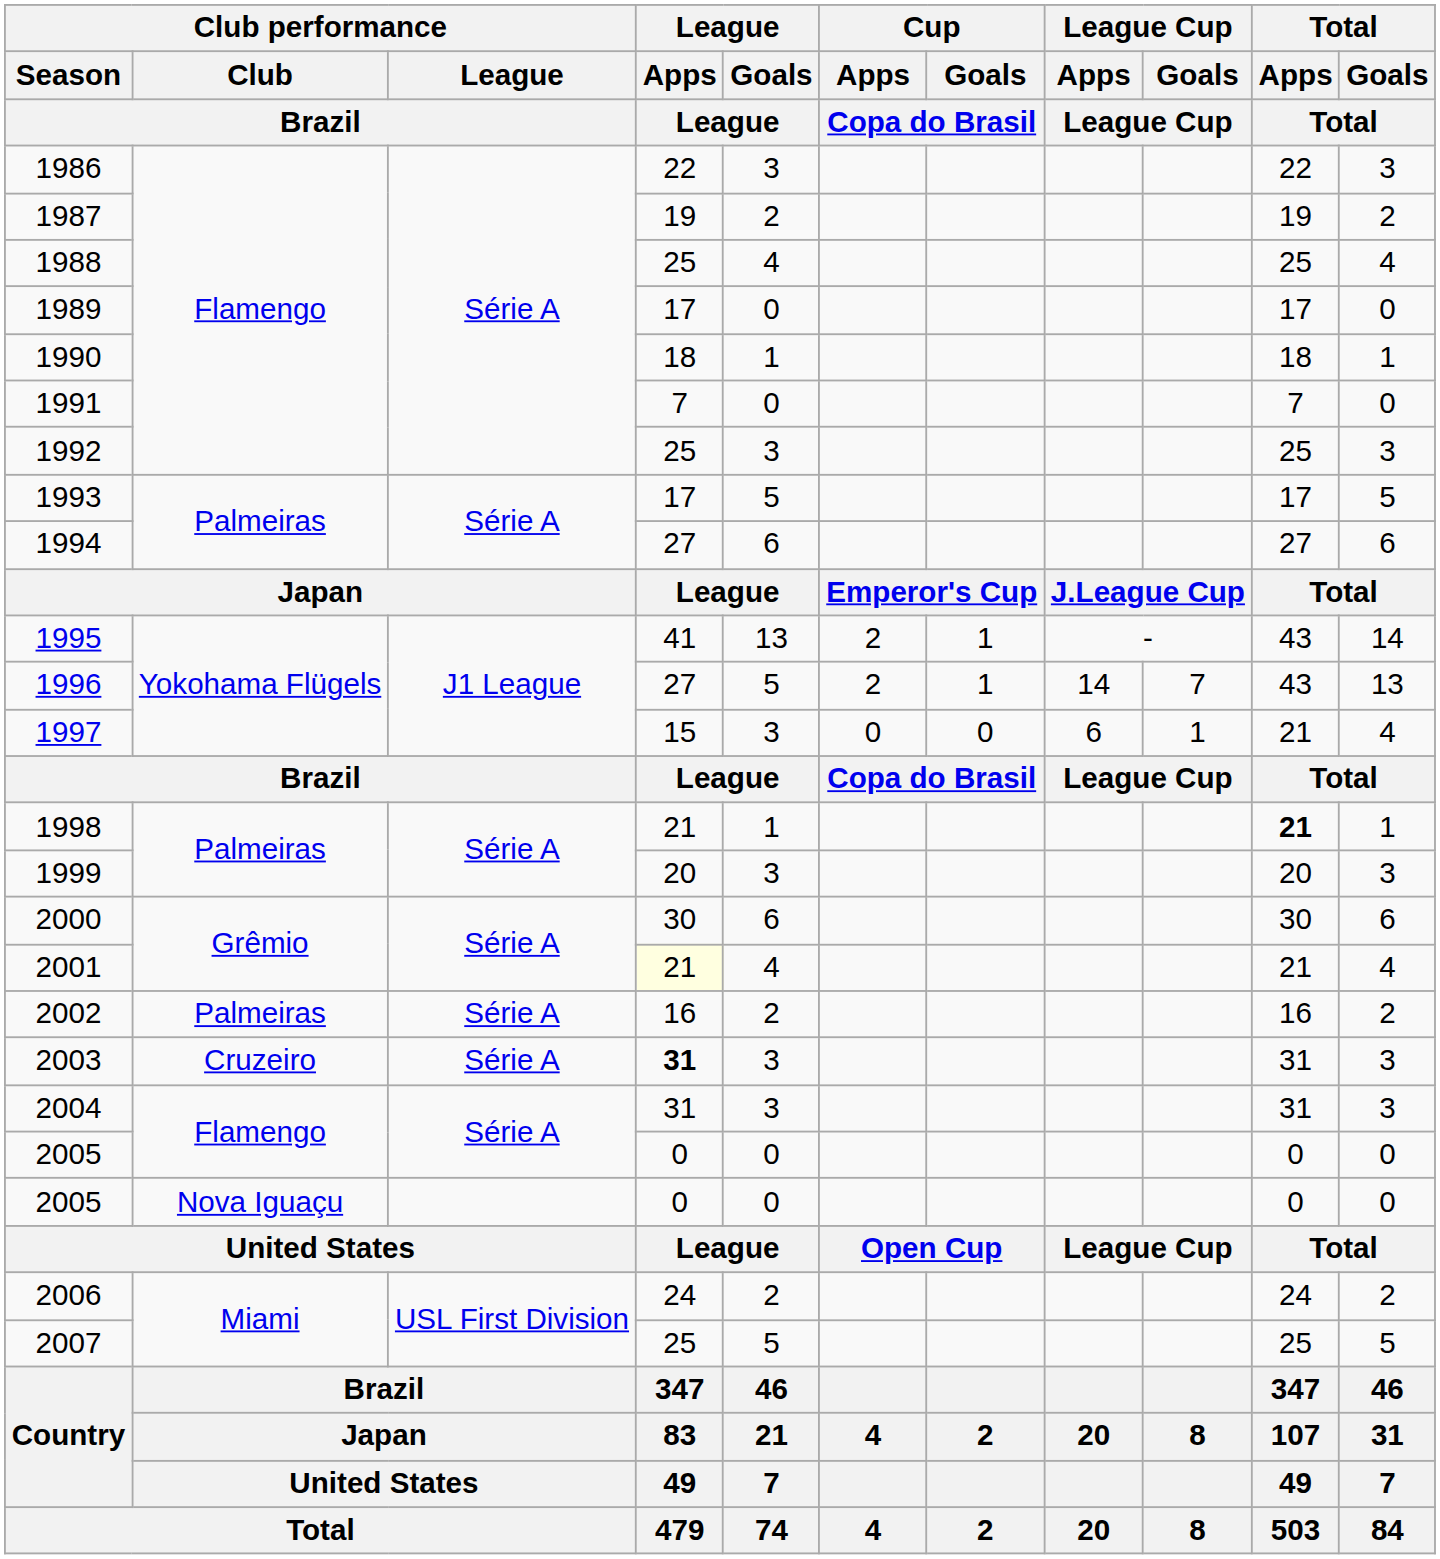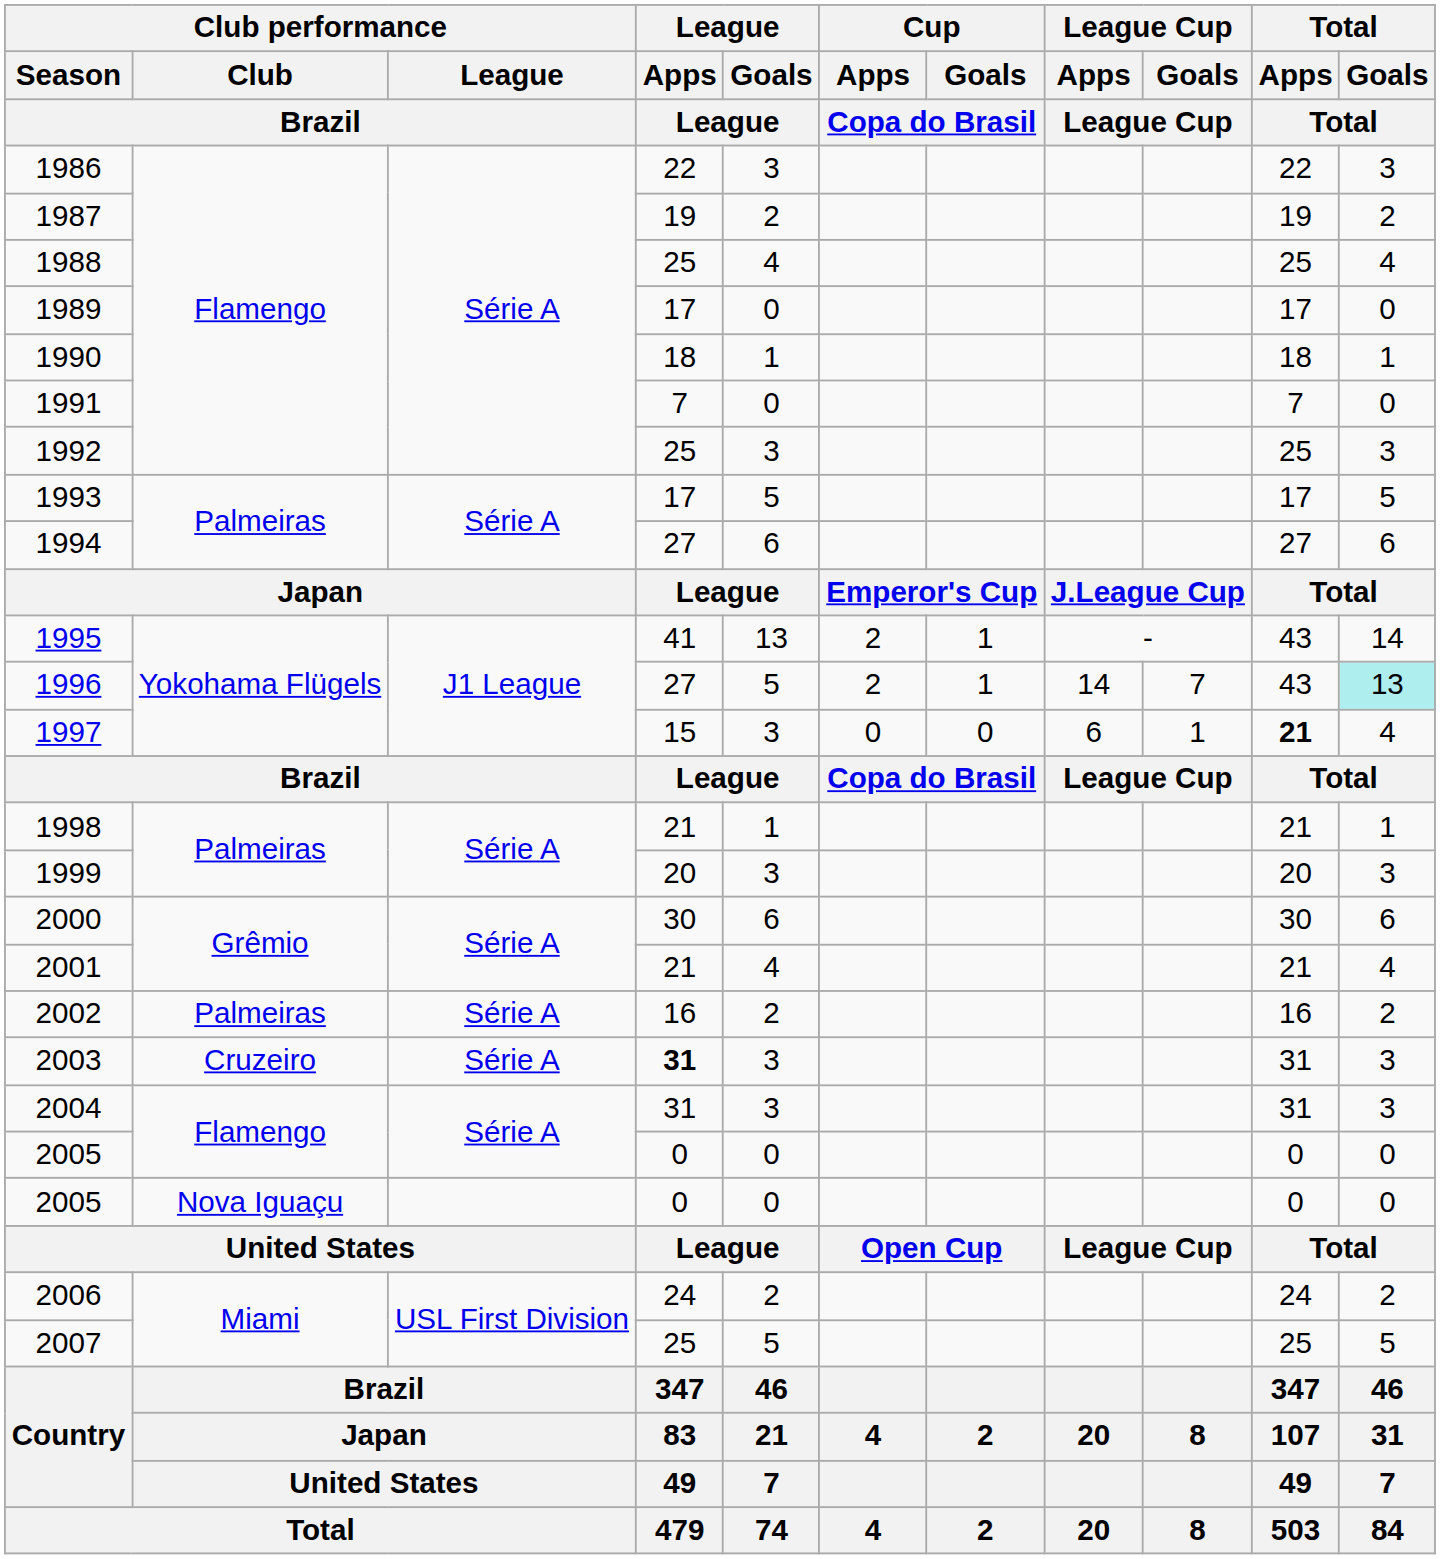(1387, 685) no background -> (1387, 685) paleturquoise background
(1296, 732) normal -> (1296, 732) bold
(1296, 826) bold -> (1296, 826) normal
(680, 966) lightyellow background -> (680, 966) no background
